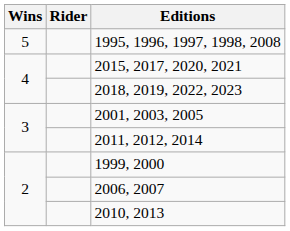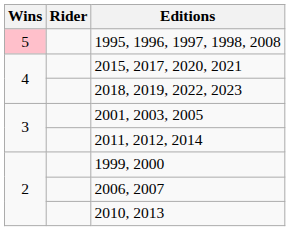(25, 41) no background -> (25, 41) pink background
